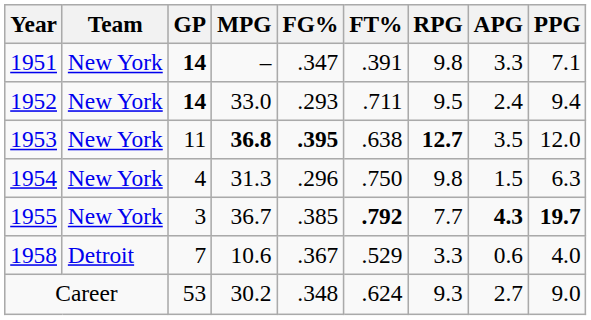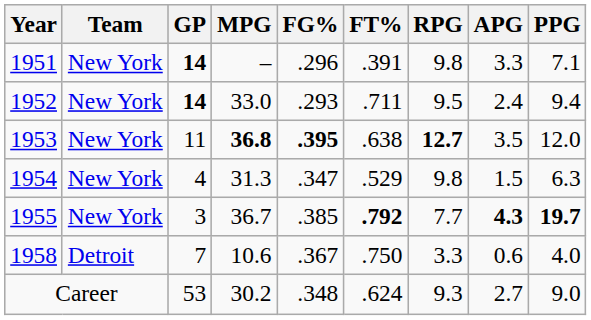(318, 62) .347 -> (318, 62) .296
(318, 178) .296 -> (318, 178) .347
(382, 178) .750 -> (382, 178) .529
(382, 255) .529 -> (382, 255) .750
